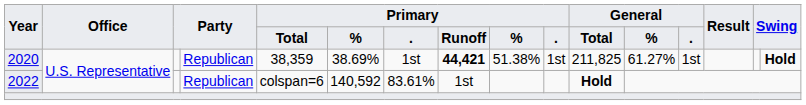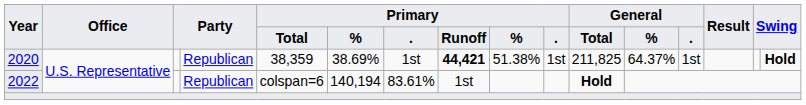(652, 60) 61.27% -> (652, 60) 64.37%
(356, 82) 140,592 -> (356, 82) 140,194
